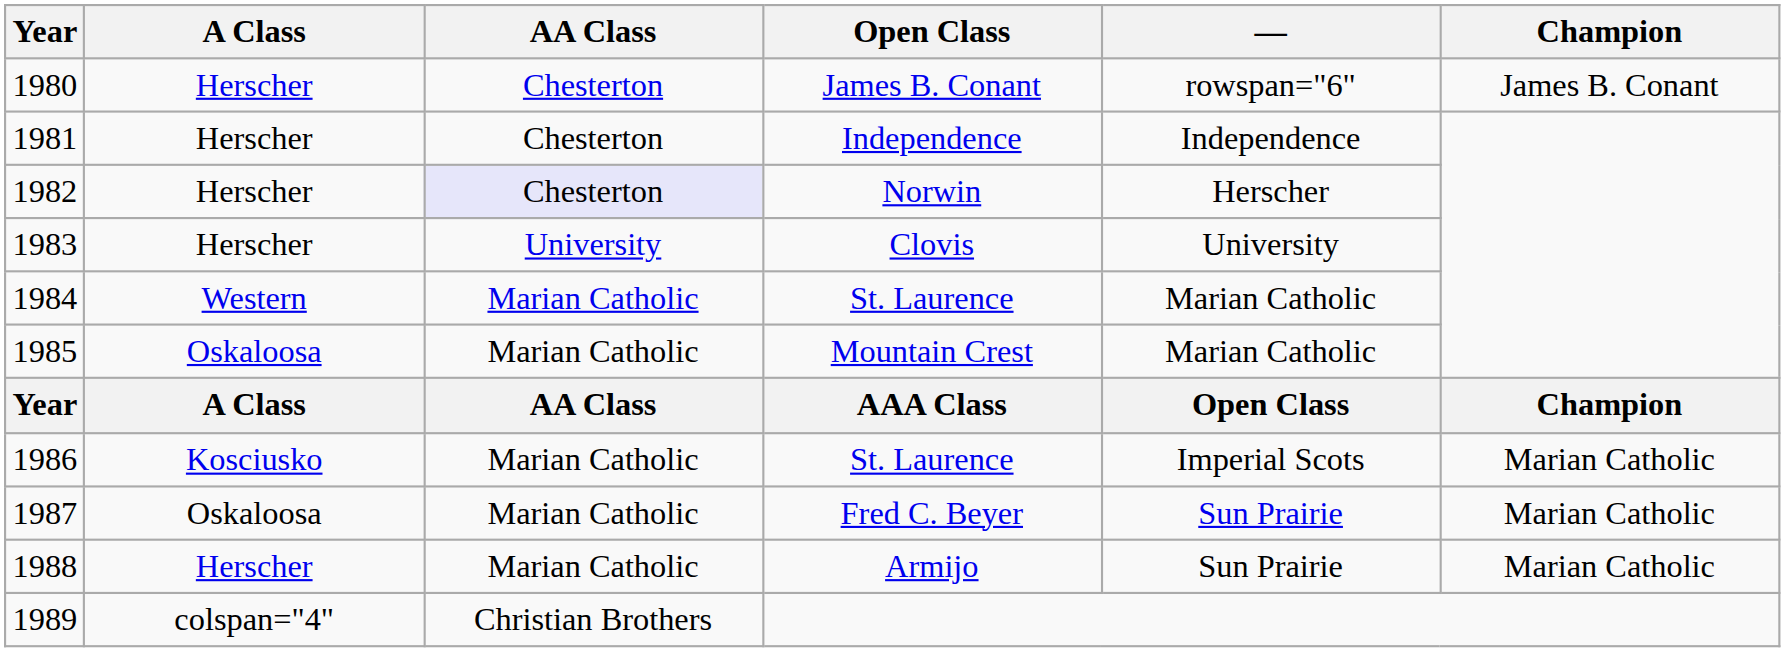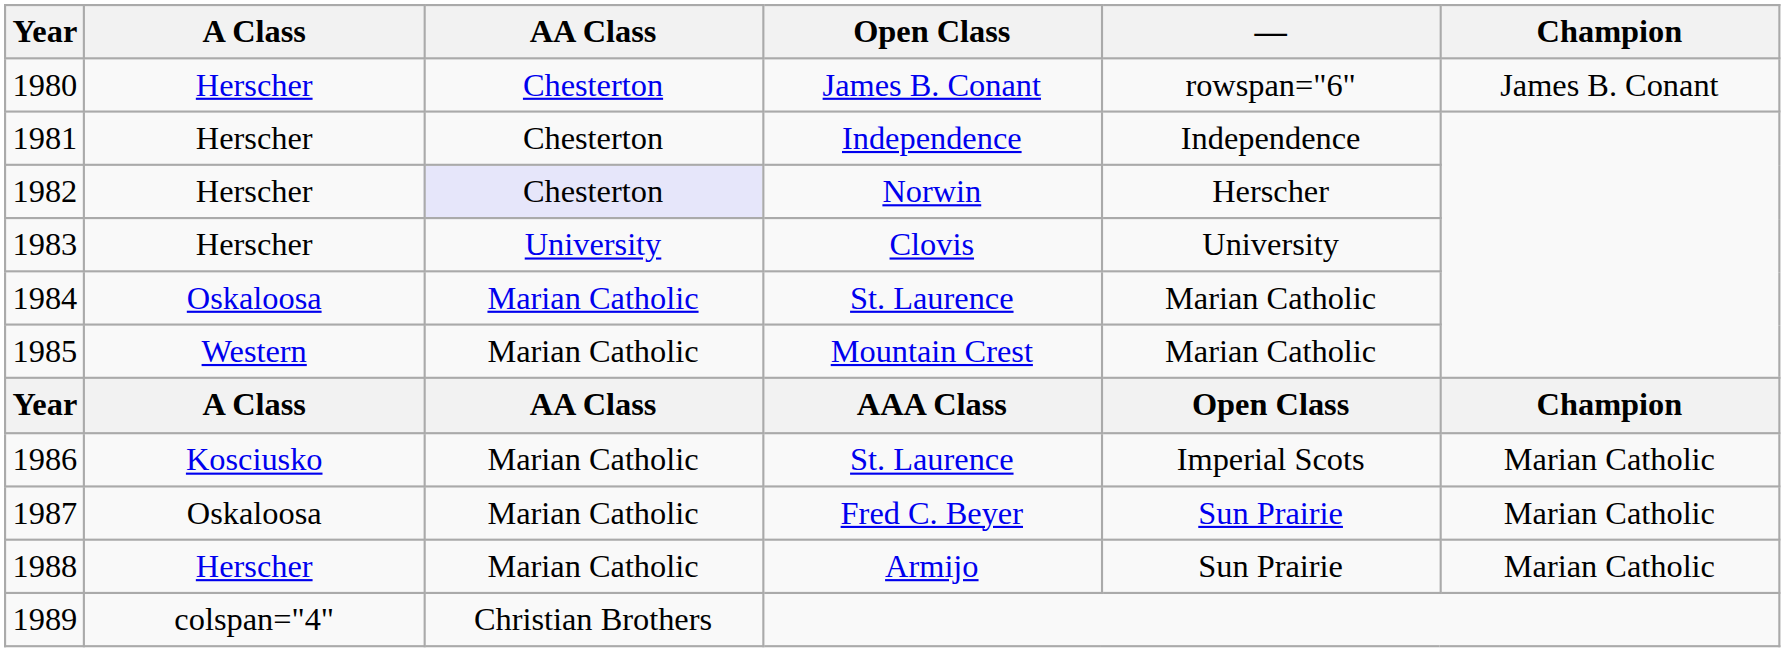(254, 298) Western -> (254, 298) Oskaloosa
(254, 351) Oskaloosa -> (254, 351) Western
